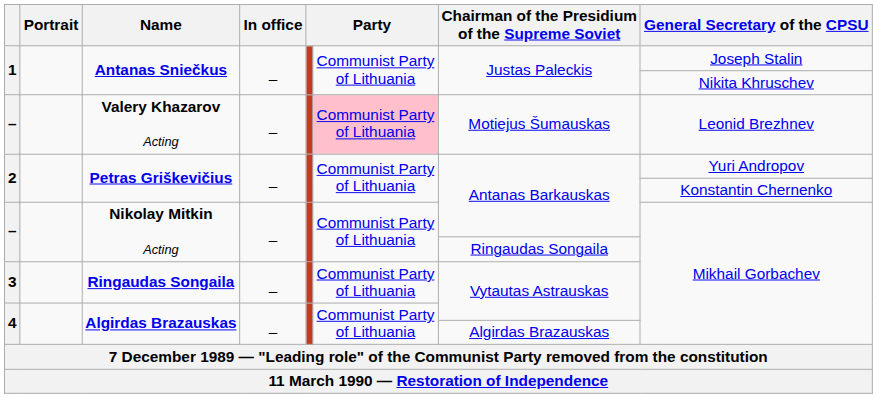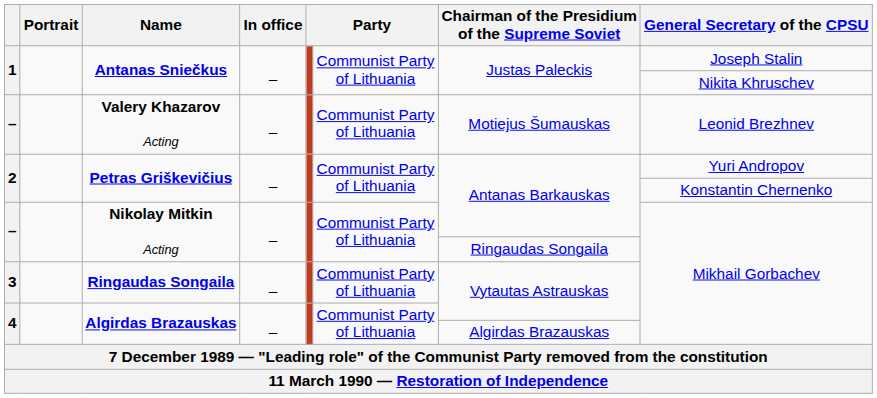(375, 124) pink background -> (375, 124) no background
